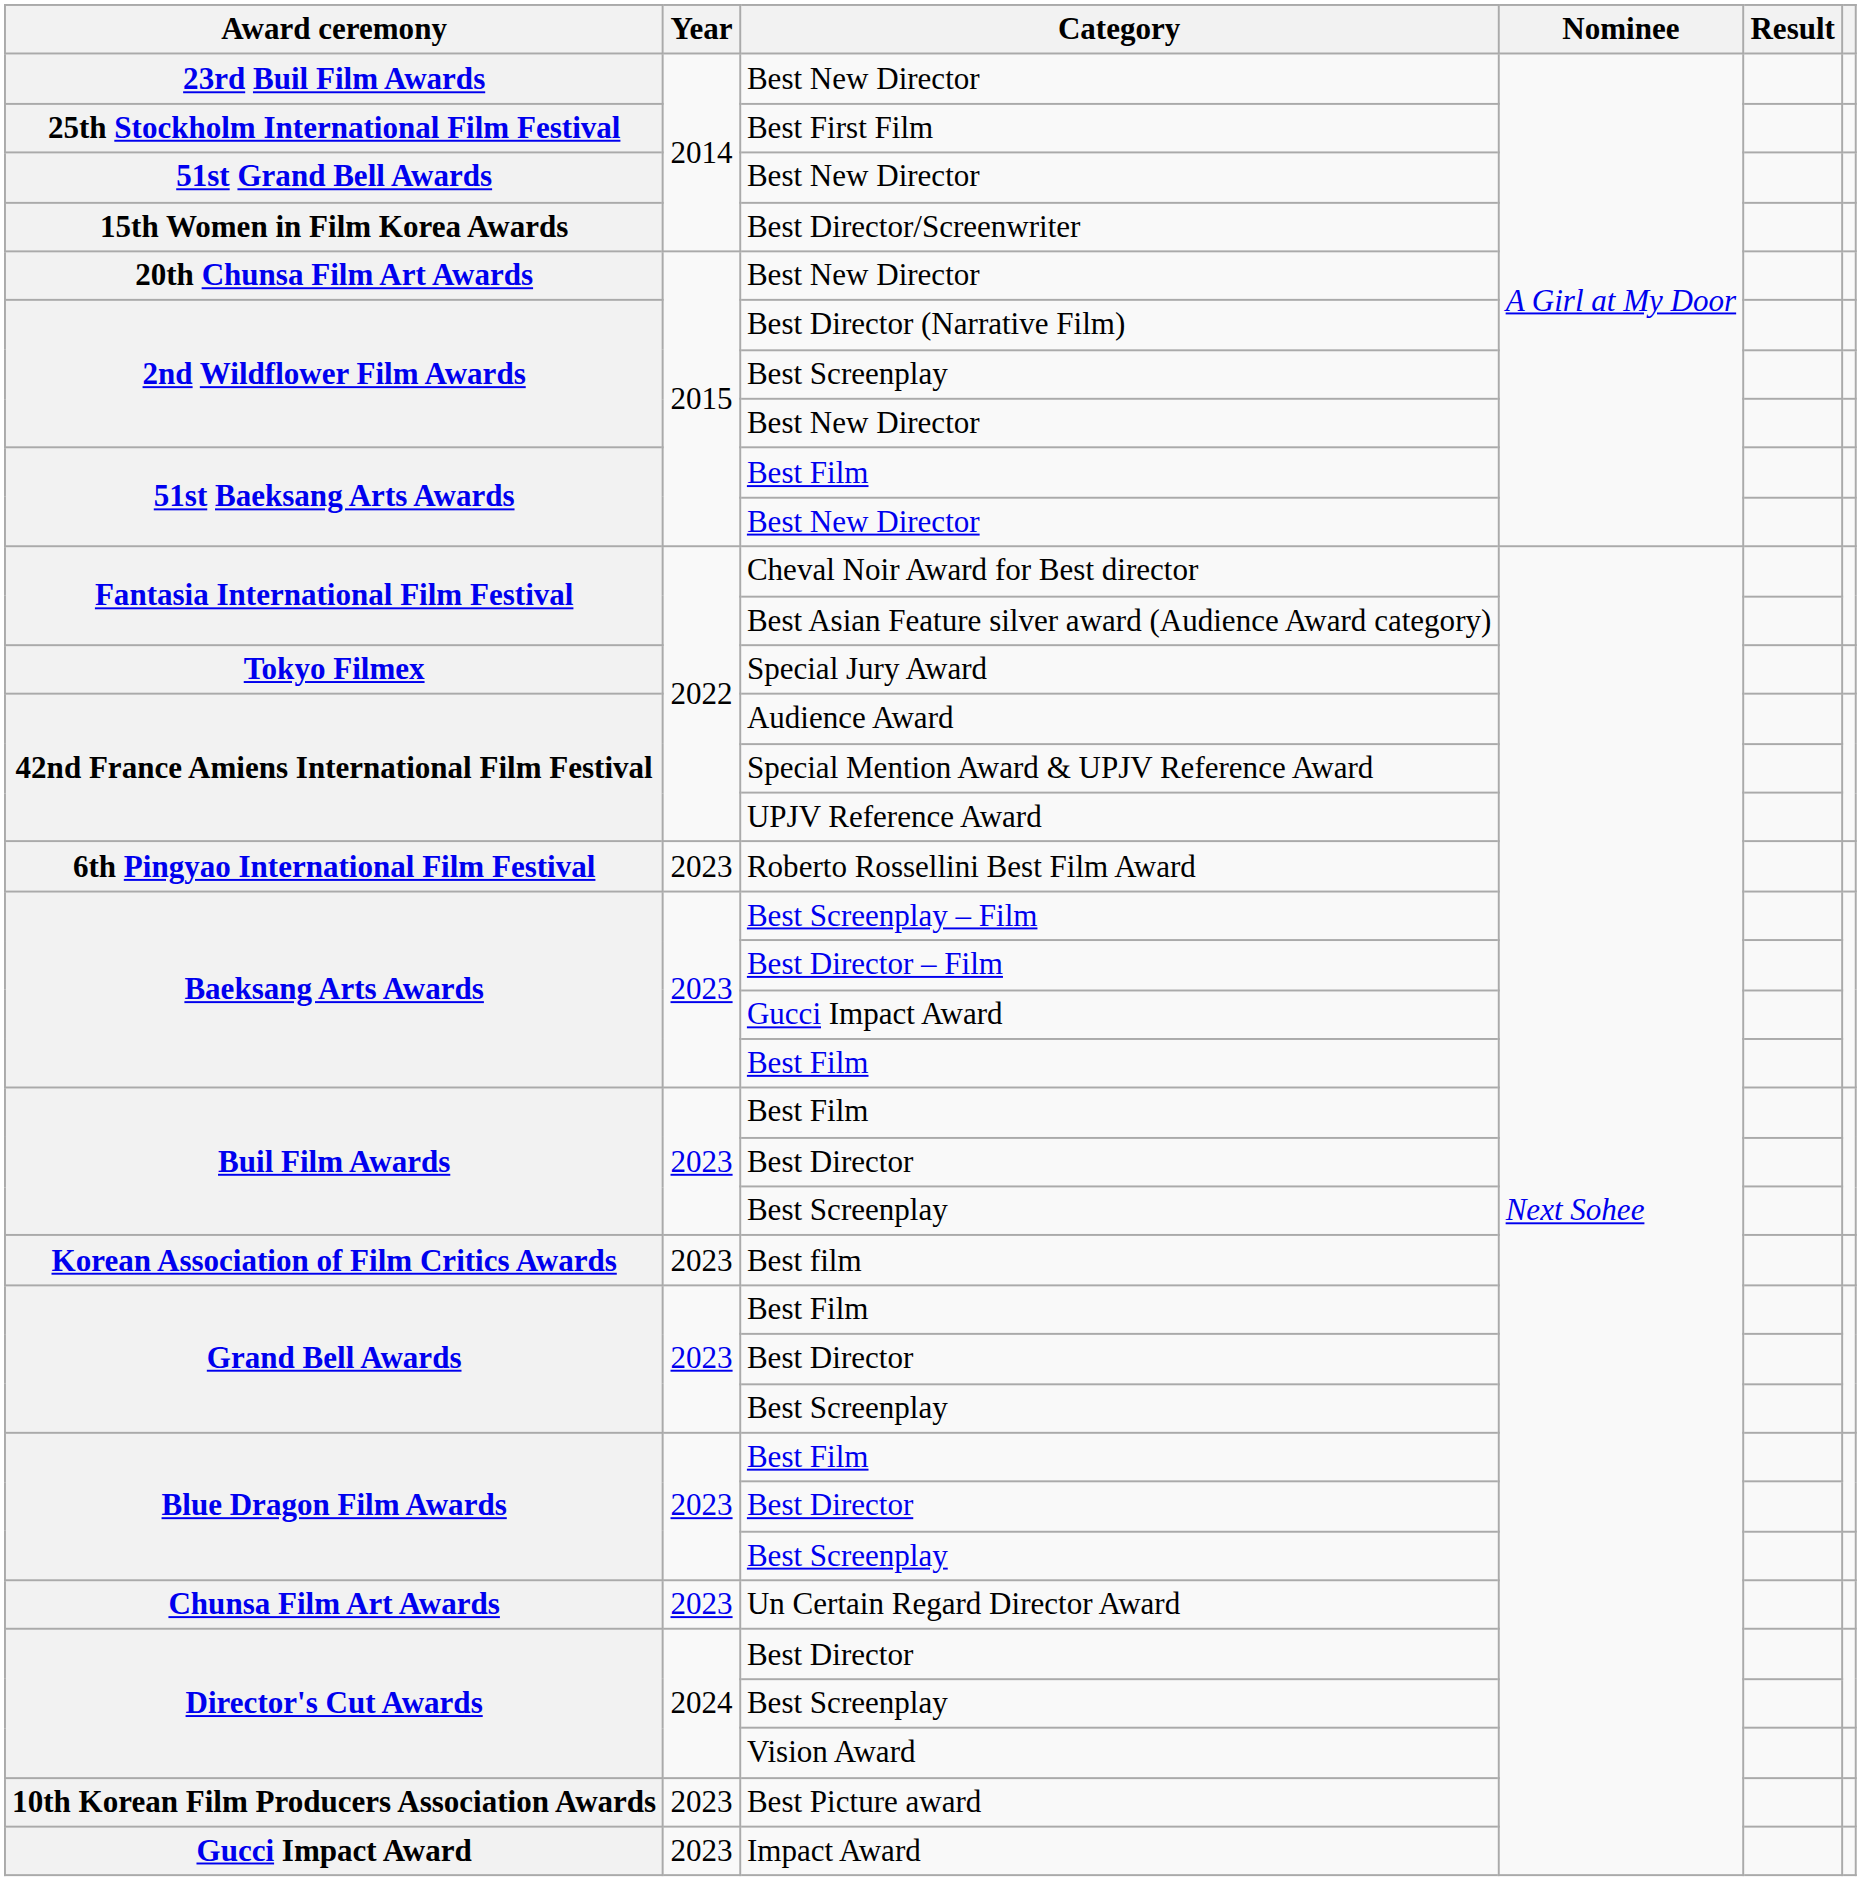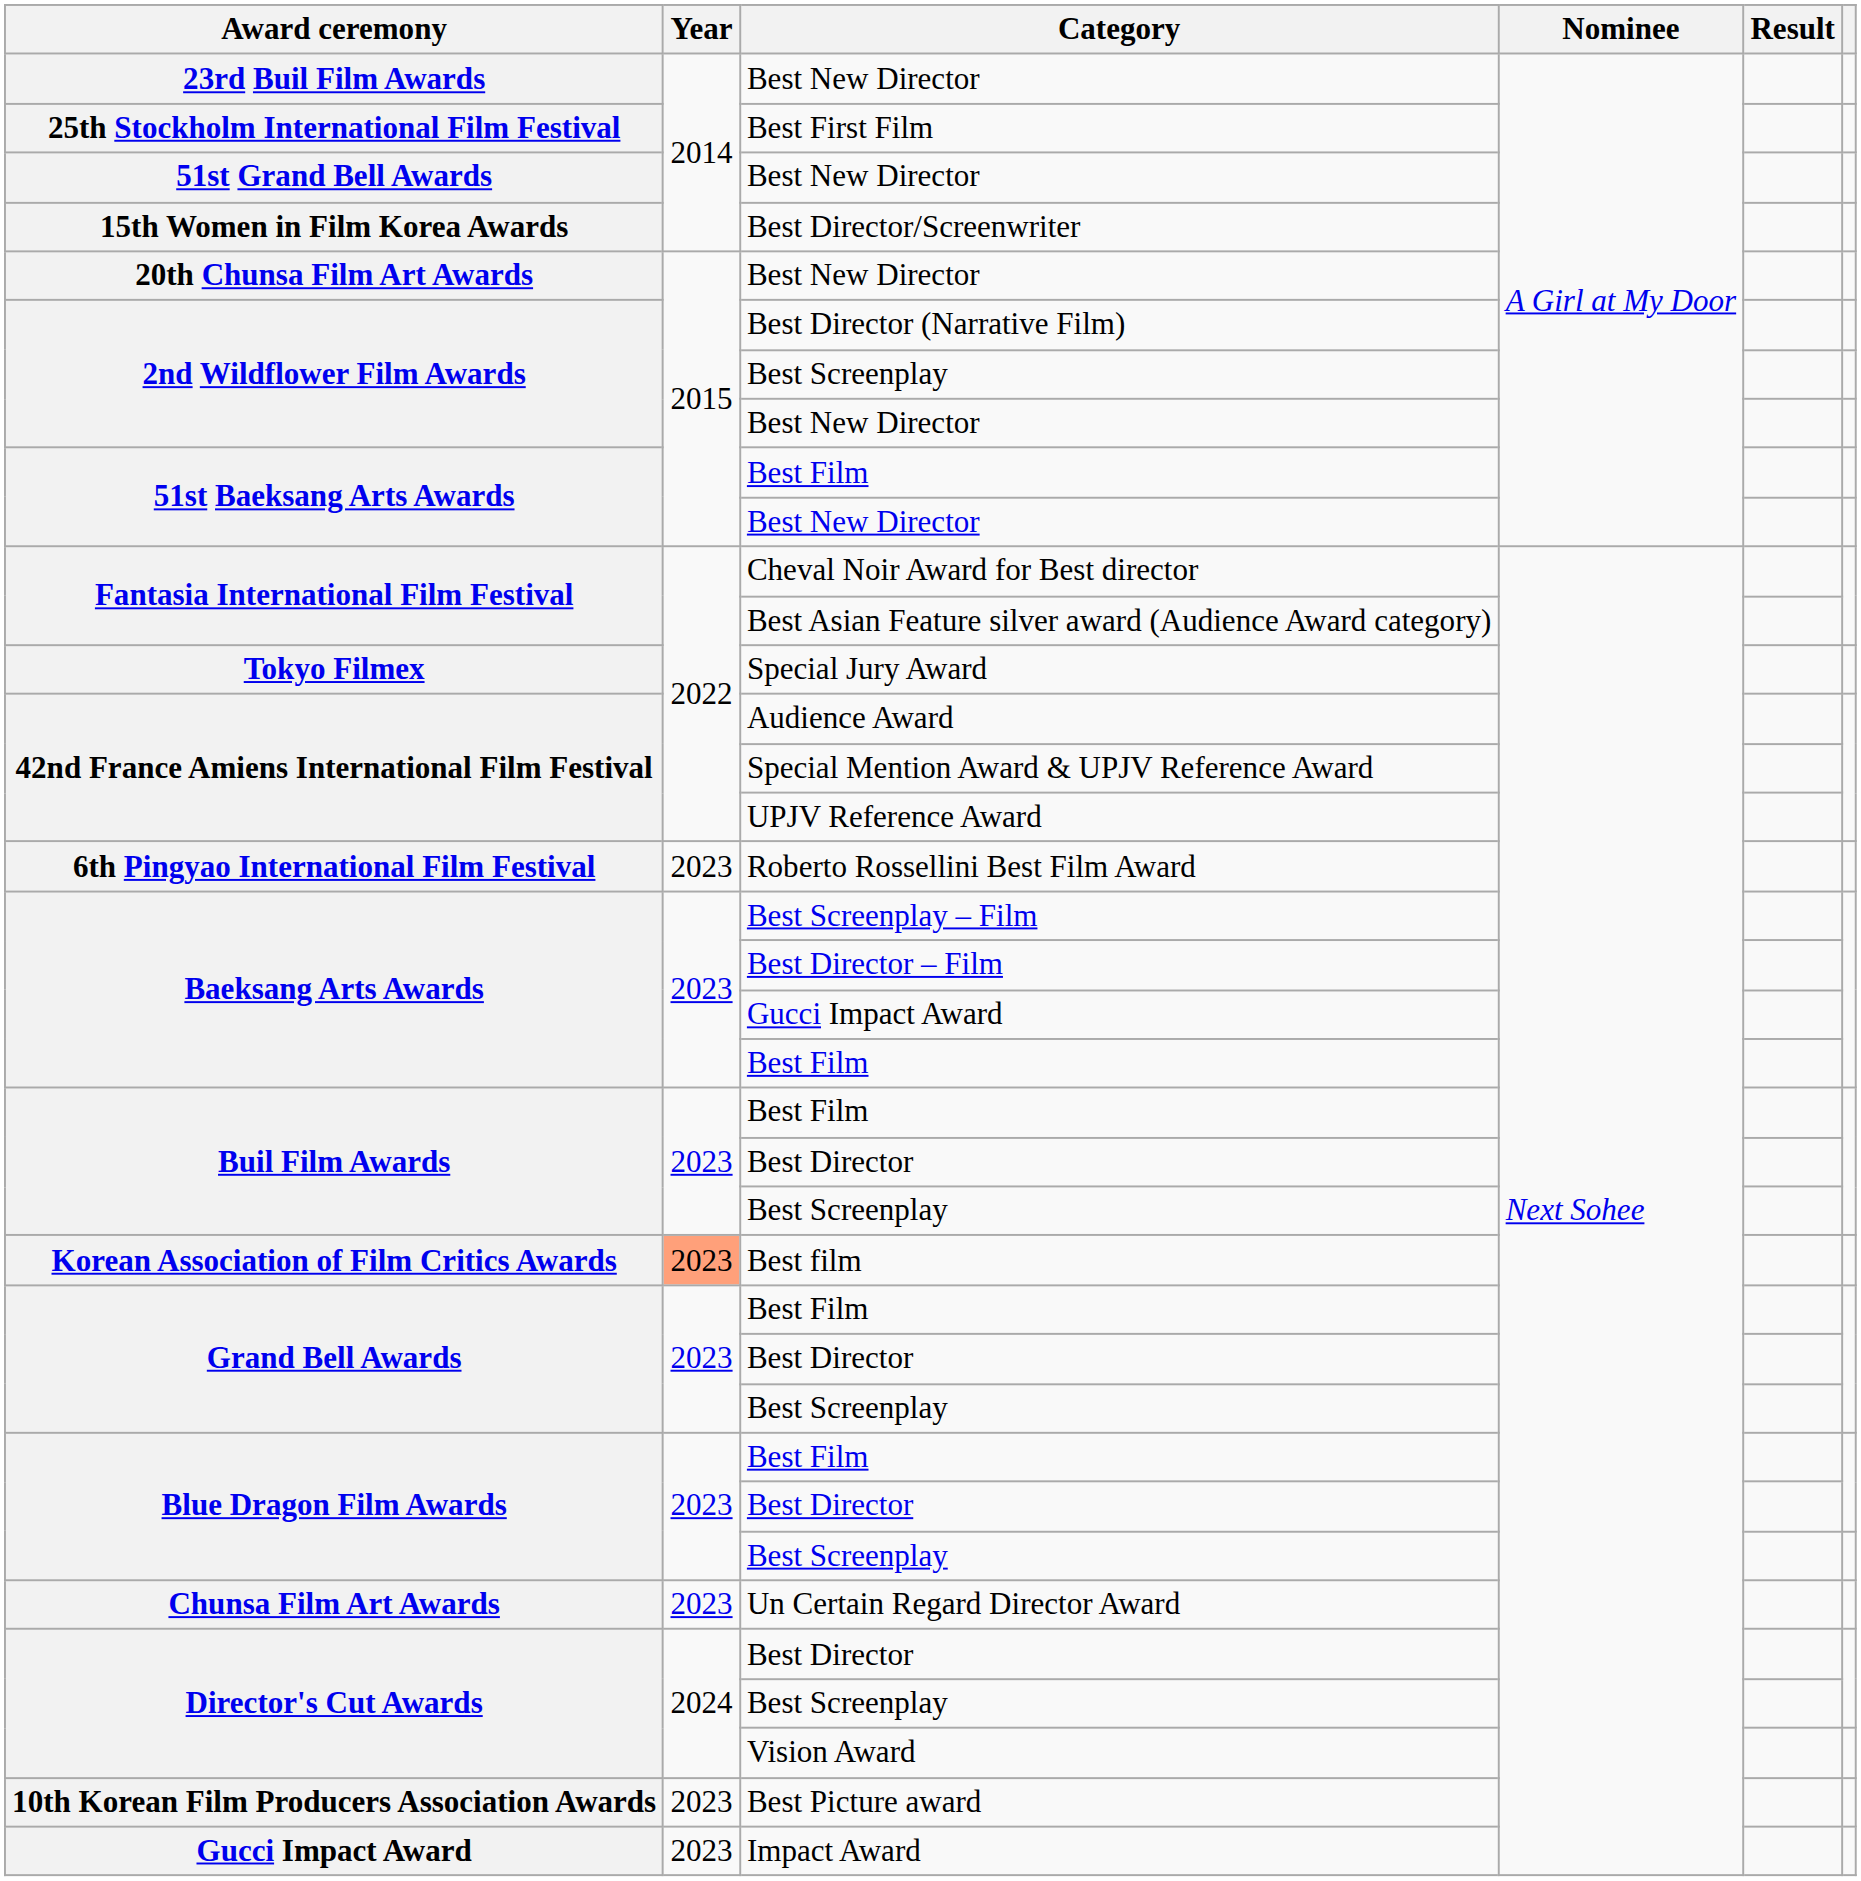(702, 1259) no background -> (702, 1259) lightsalmon background
